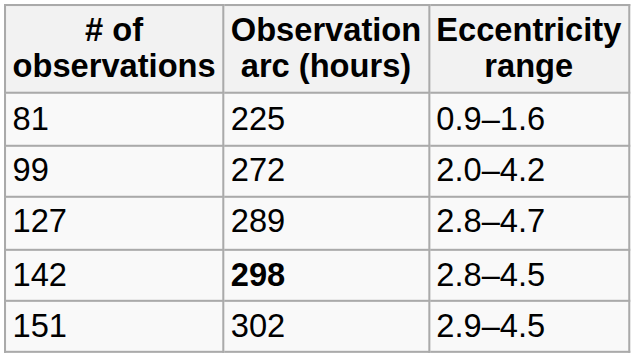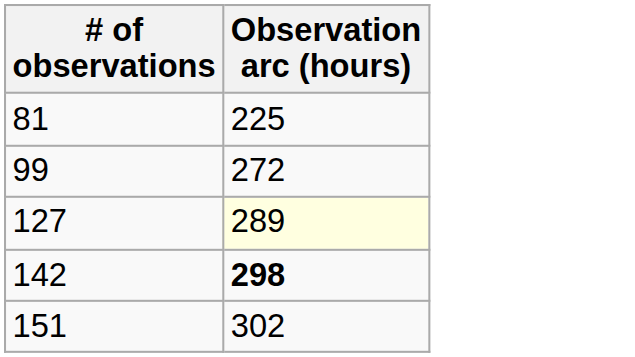- column: (529, 48)
(258, 222) no background -> (258, 222) lightyellow background
